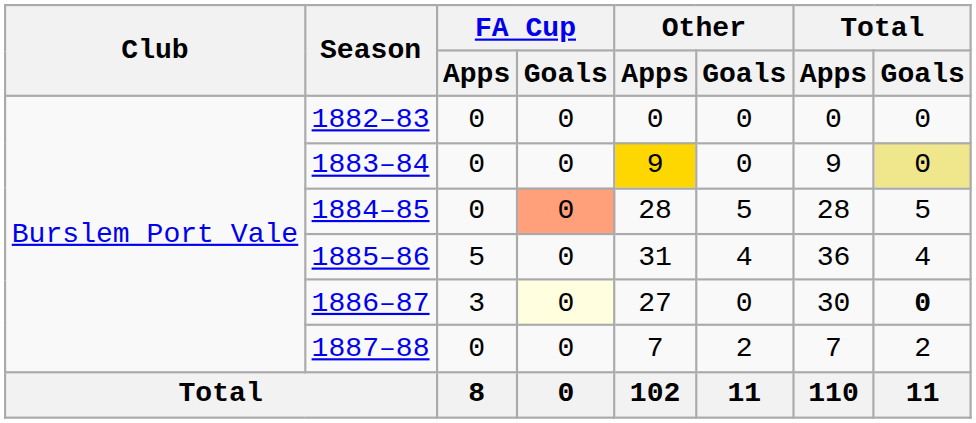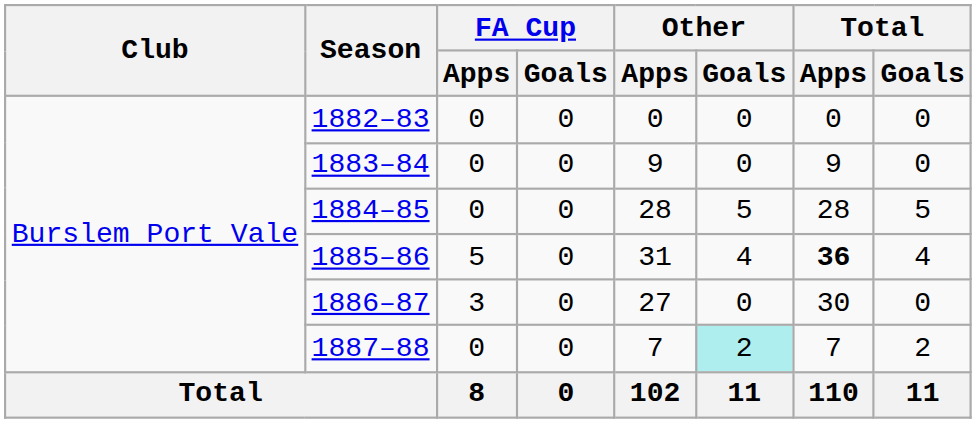(655, 165) gold background -> (655, 165) no background
(923, 165) khaki background -> (923, 165) no background
(566, 211) lightsalmon background -> (566, 211) no background
(833, 257) normal -> (833, 257) bold
(566, 303) lightyellow background -> (566, 303) no background
(923, 303) bold -> (923, 303) normal
(744, 348) no background -> (744, 348) paleturquoise background
